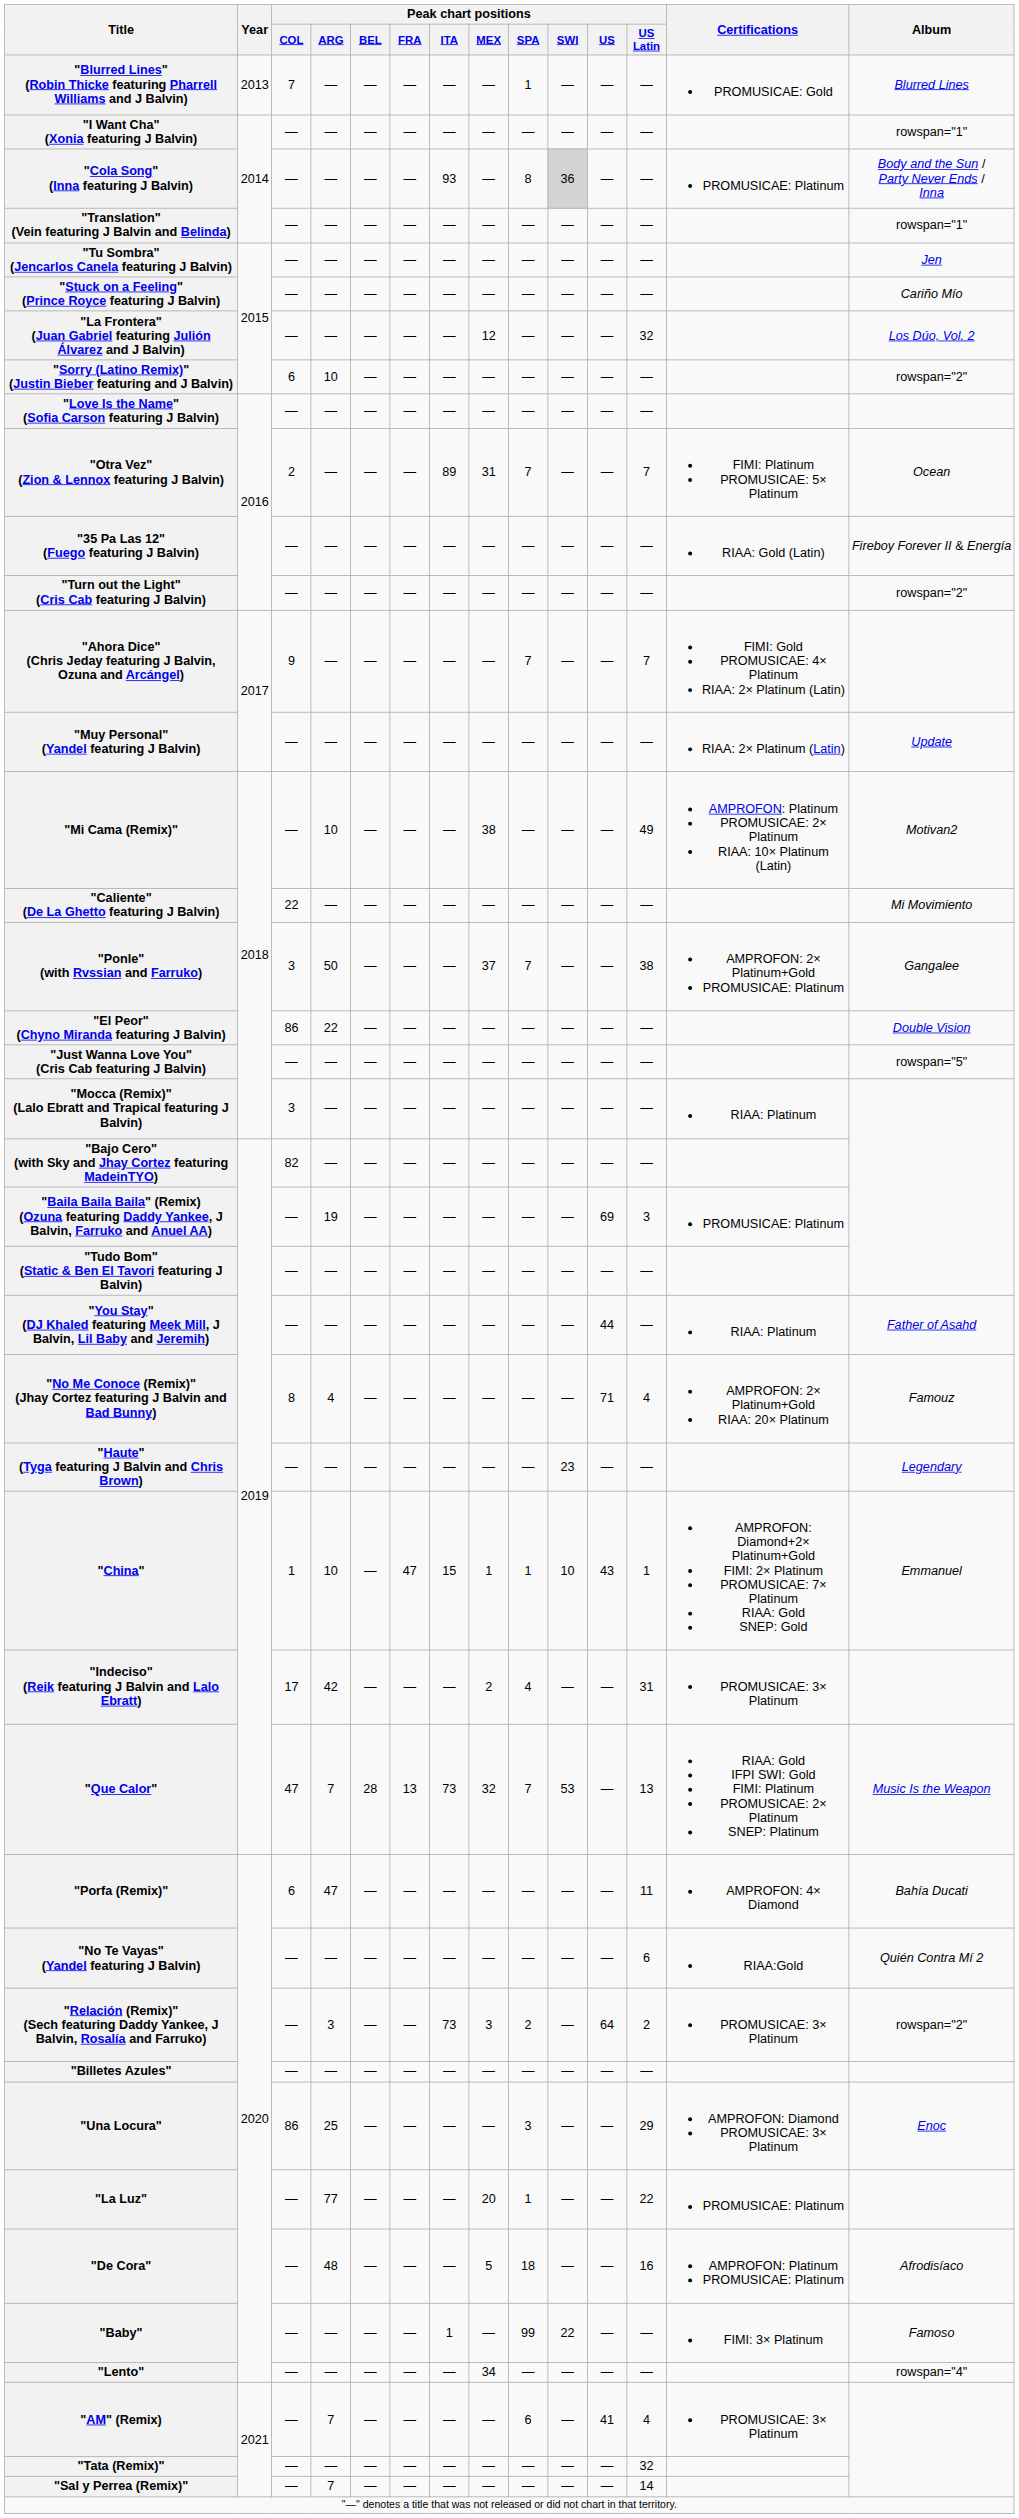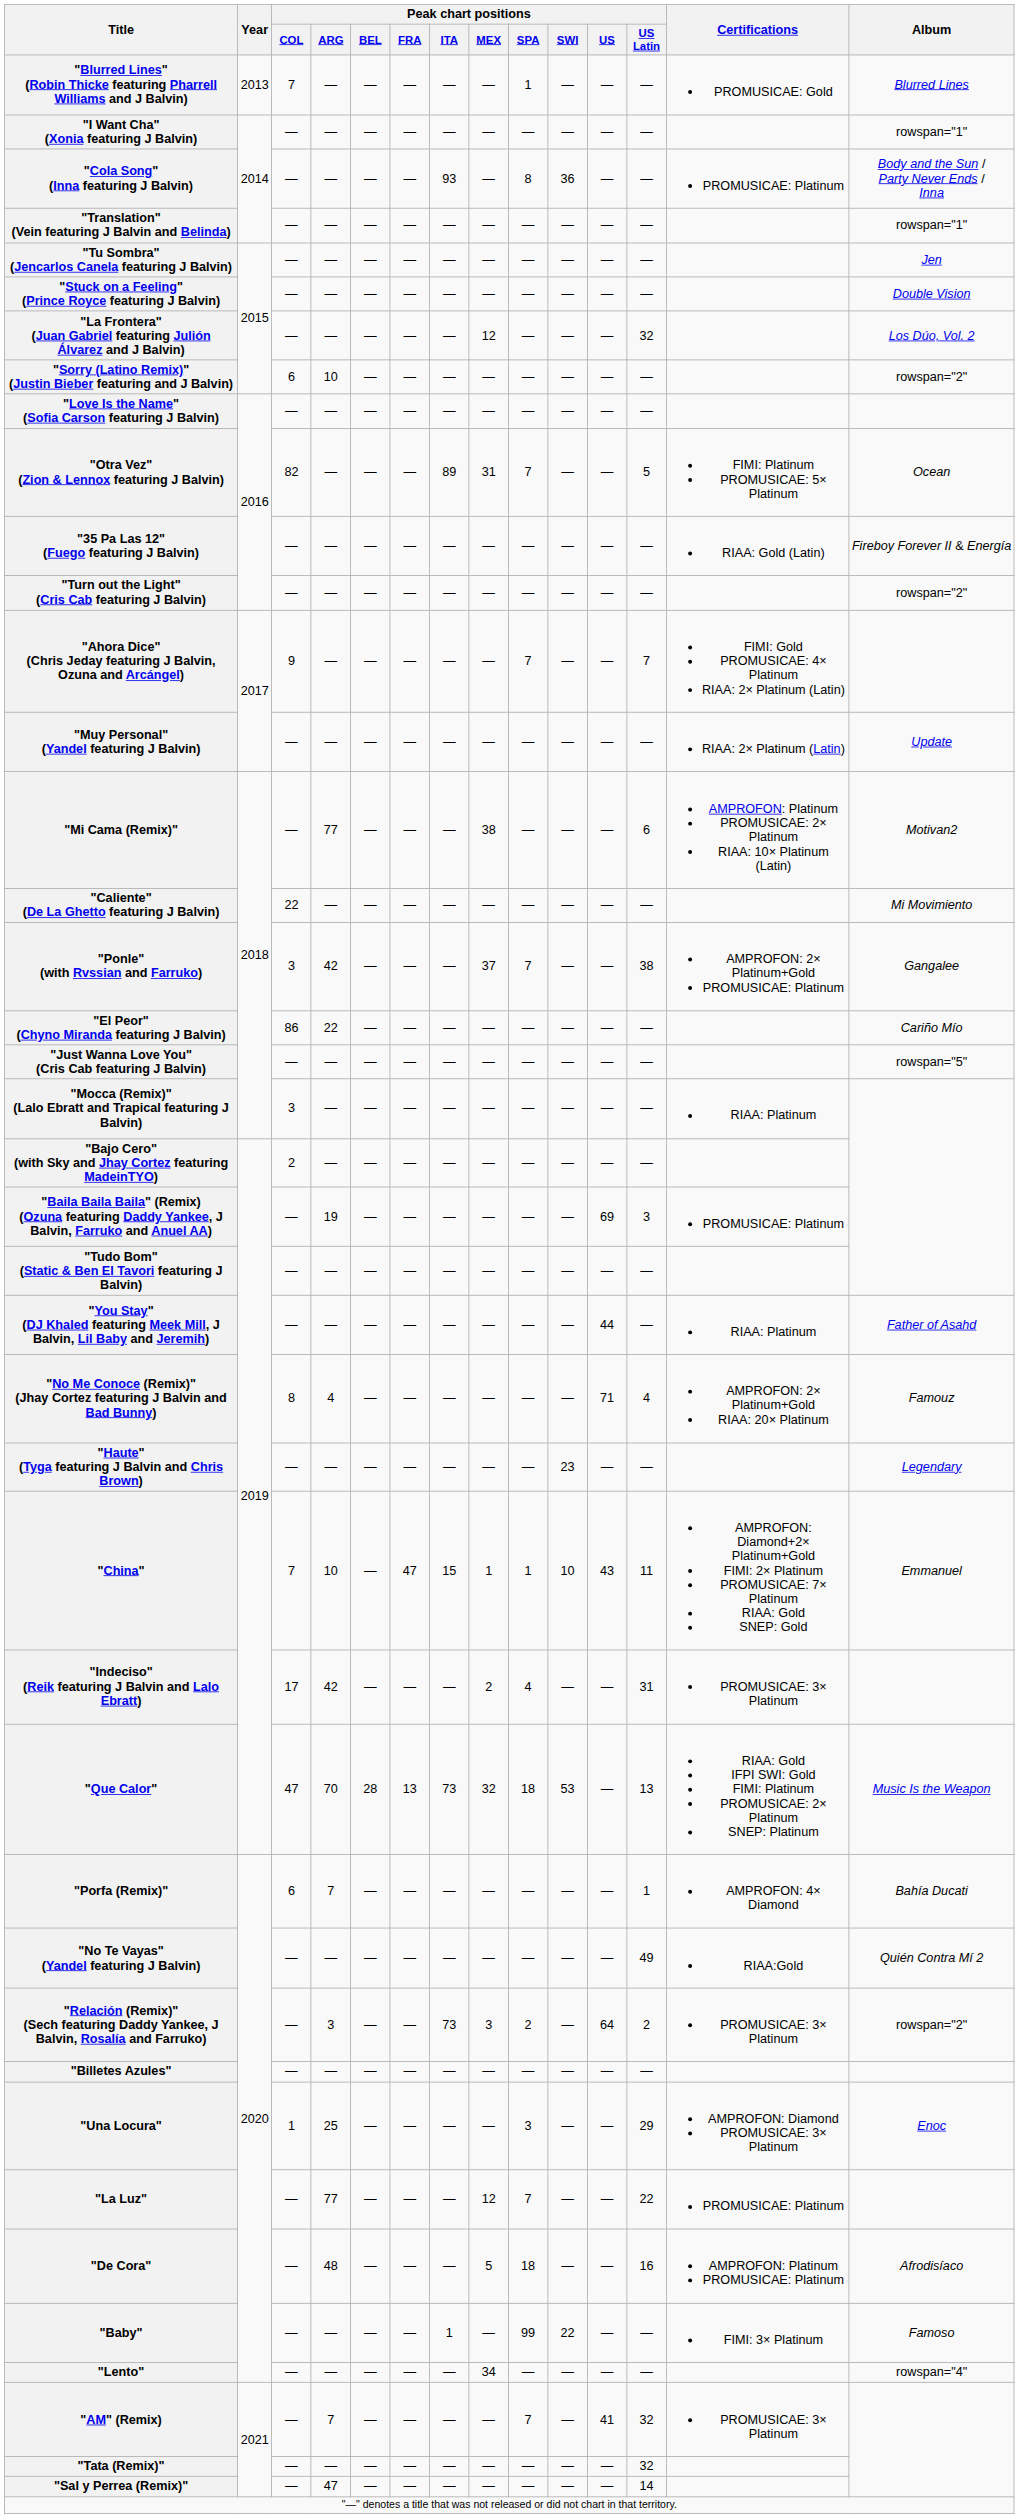(568, 178) lightgrey background -> (568, 178) no background
(932, 294) Cariño Mío -> (932, 294) Double Vision
(291, 472) 2 -> (291, 472) 82
(646, 472) 7 -> (646, 472) 5
(331, 830) 10 -> (331, 830) 77
(646, 830) 49 -> (646, 830) 6
(331, 966) 50 -> (331, 966) 42
(932, 1027) Double Vision -> (932, 1027) Cariño Mío
(291, 1162) 82 -> (291, 1162) 2
(291, 1570) 1 -> (291, 1570) 7
(646, 1570) 1 -> (646, 1570) 11
(331, 1789) 7 -> (331, 1789) 70
(528, 1789) 7 -> (528, 1789) 18
(331, 1891) 47 -> (331, 1891) 7
(646, 1891) 11 -> (646, 1891) 1
(646, 1958) 6 -> (646, 1958) 49
(291, 2125) 86 -> (291, 2125) 1
(489, 2199) 20 -> (489, 2199) 12
(528, 2199) 1 -> (528, 2199) 7
(528, 2419) 6 -> (528, 2419) 7
(646, 2419) 4 -> (646, 2419) 32
(331, 2486) 7 -> (331, 2486) 47
